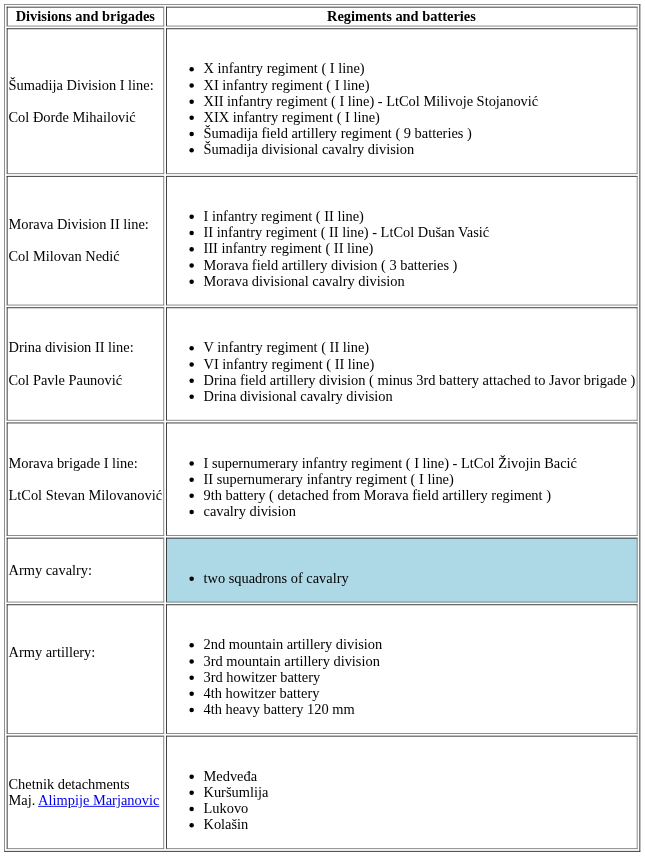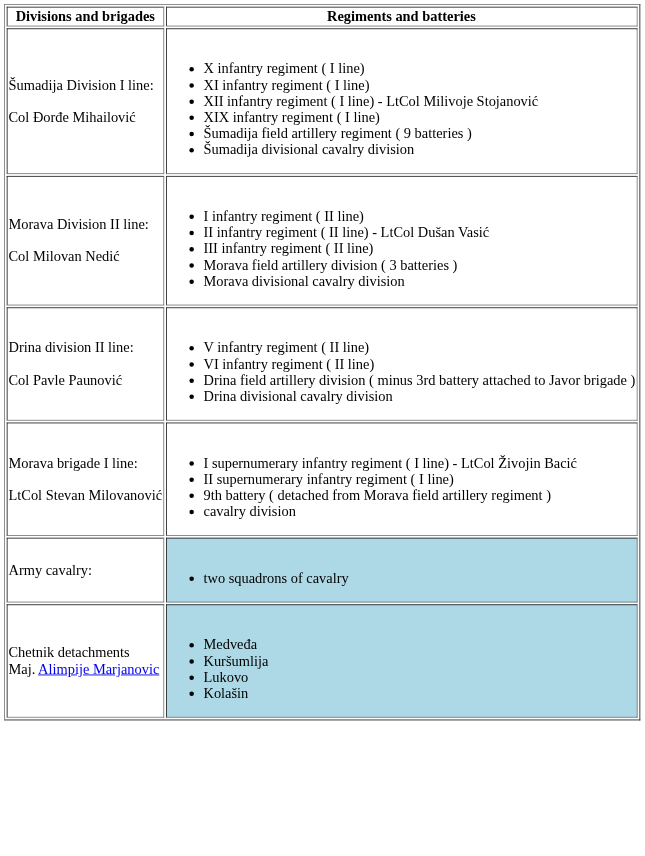- row: (52, 669)
(401, 800) no background -> (401, 669) lightblue background
